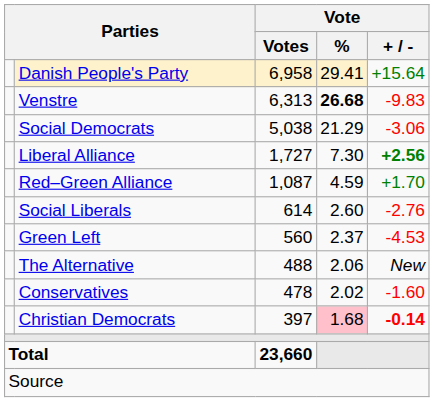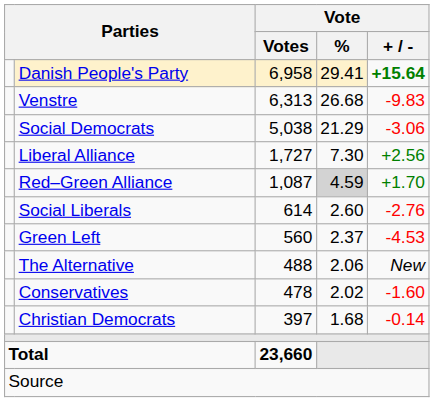(398, 73) normal -> (398, 73) bold
(342, 100) bold -> (342, 100) normal
(403, 155) bold -> (403, 155) normal
(347, 182) no background -> (347, 182) lightgrey background
(347, 319) pink background -> (347, 319) no background
(405, 319) bold -> (405, 319) normal
